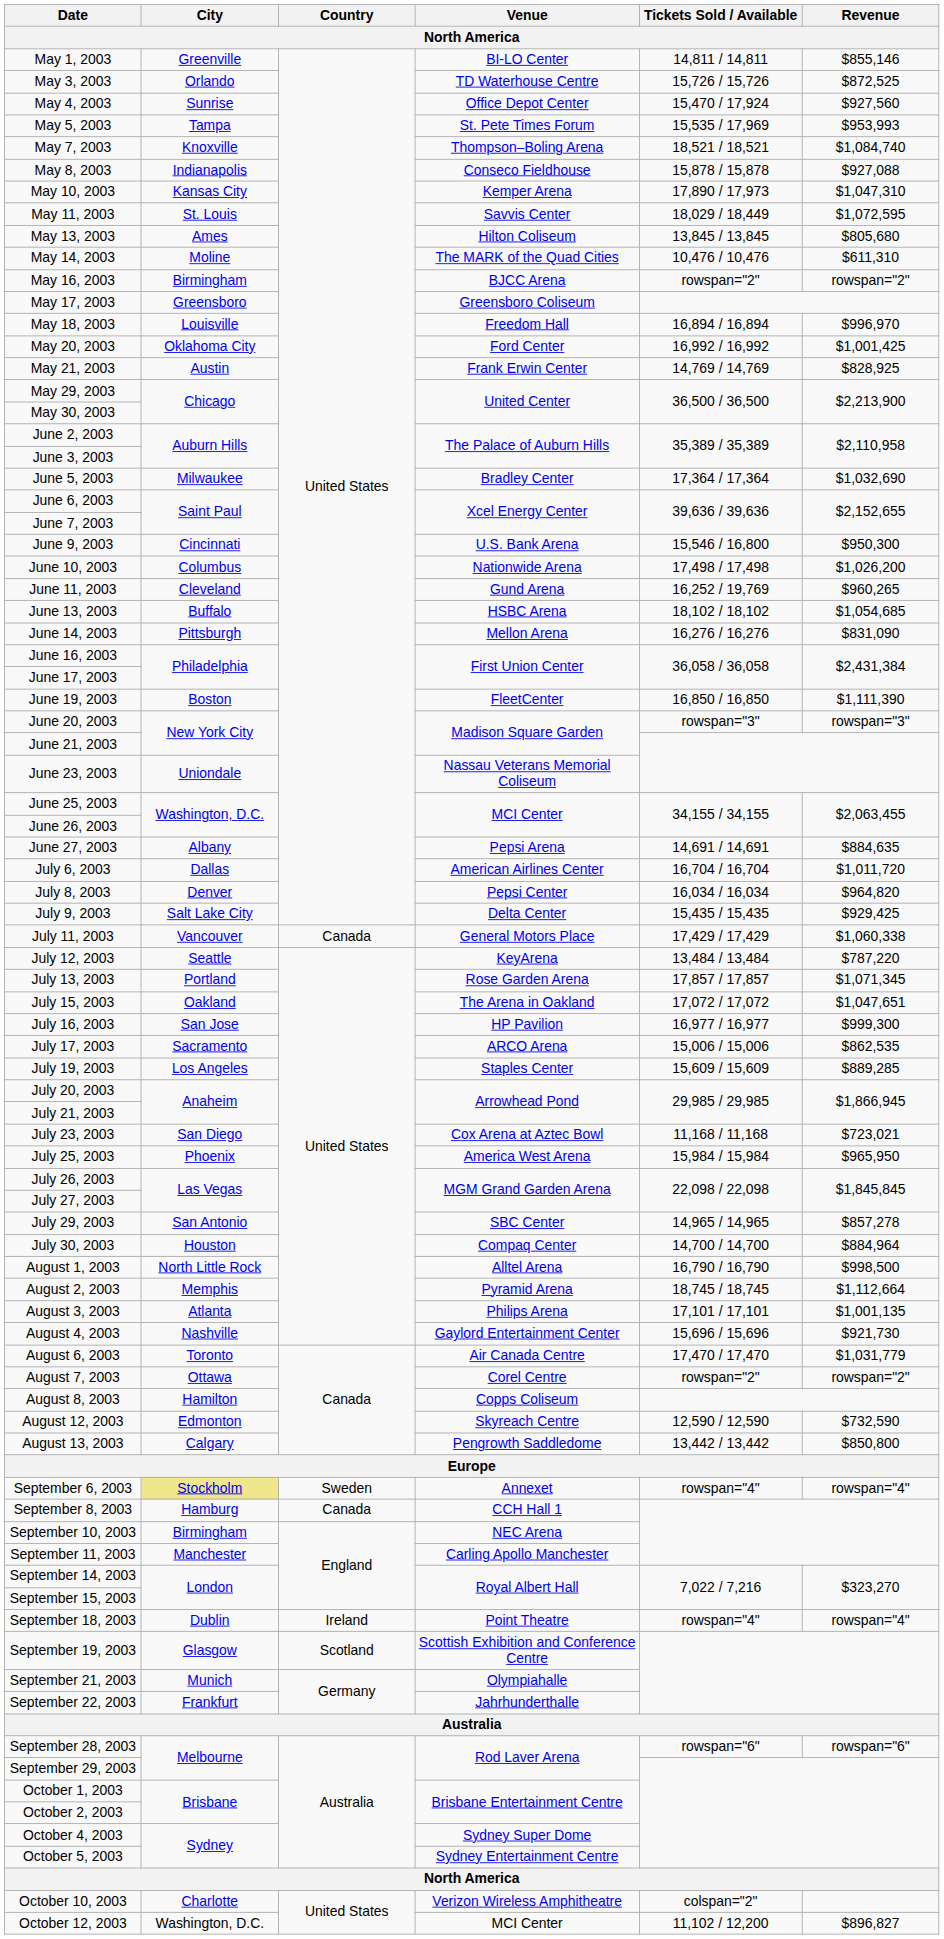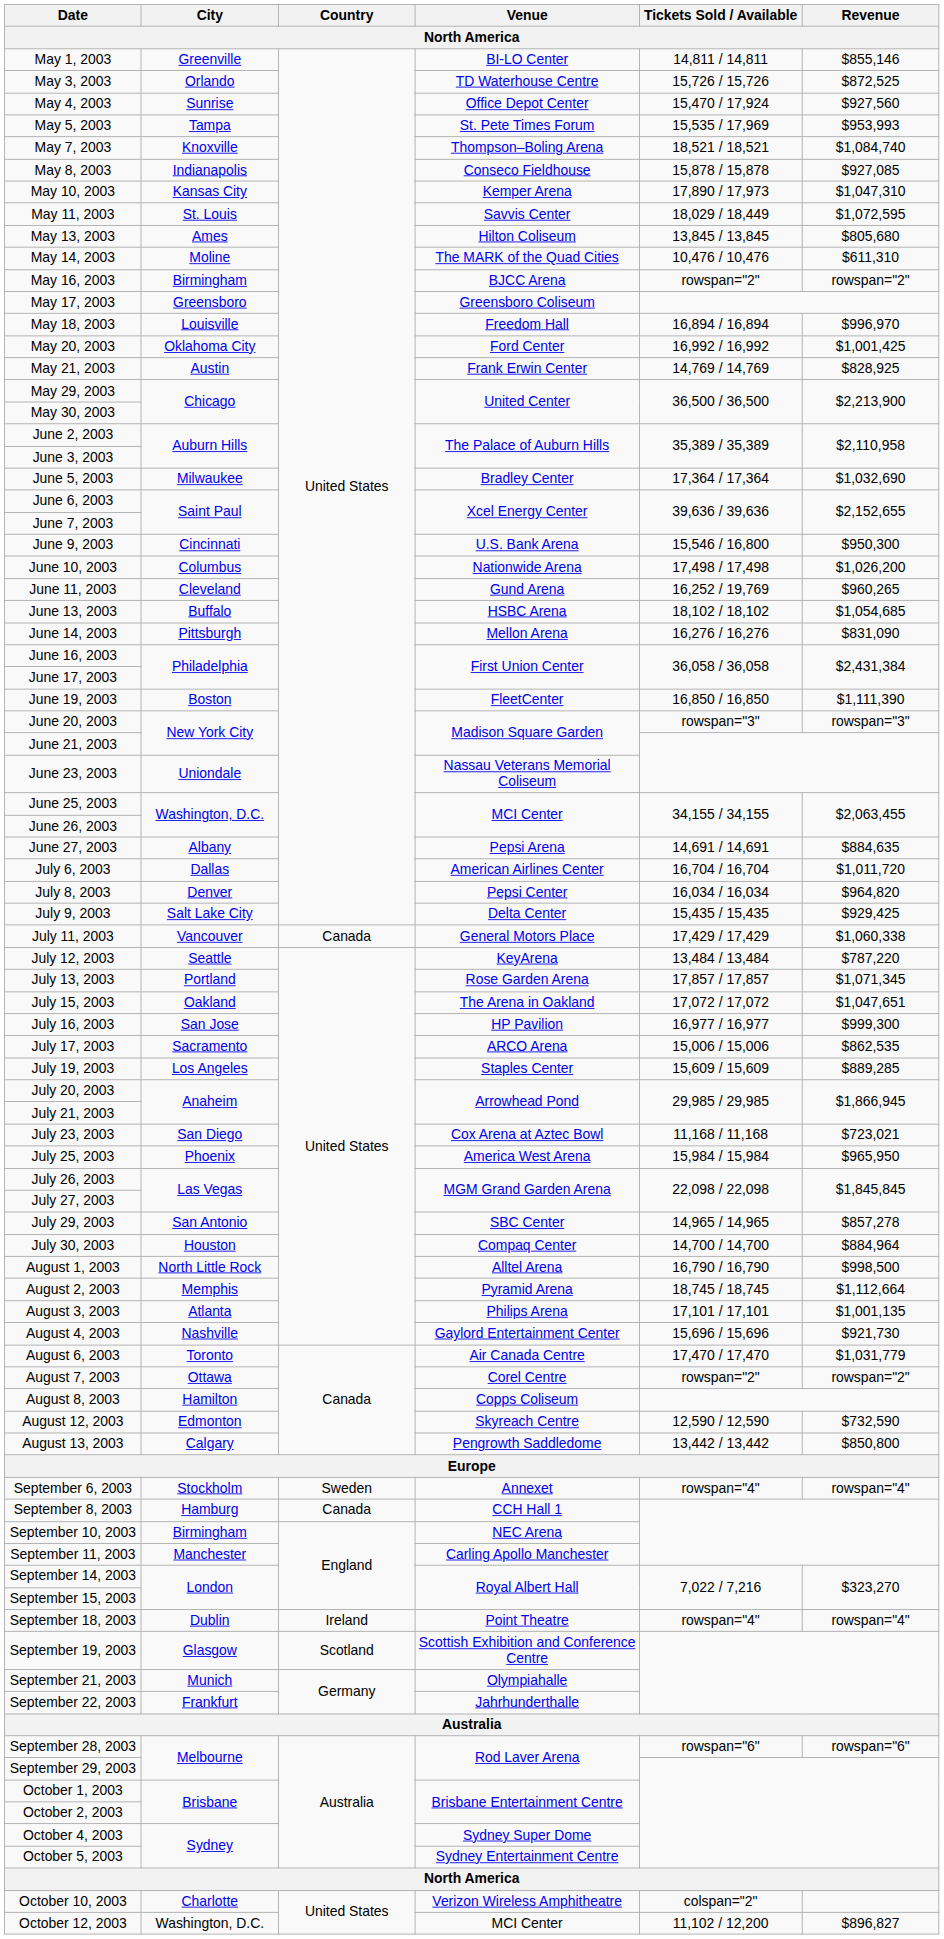(871, 170) $927,088 -> (871, 170) $927,085
(210, 1488) khaki background -> (210, 1488) no background
